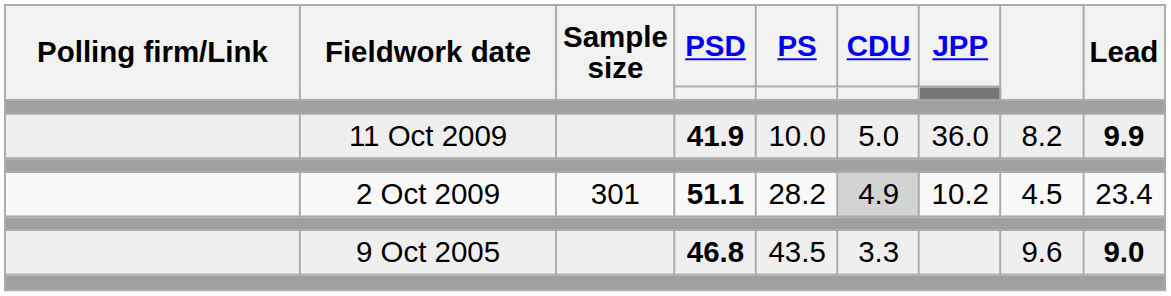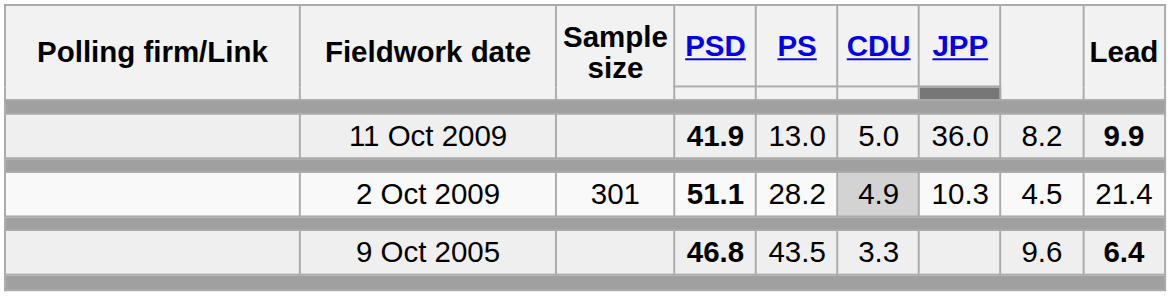(797, 135) 10.0 -> (797, 135) 13.0
(960, 194) 10.2 -> (960, 194) 10.3
(1124, 194) 23.4 -> (1124, 194) 21.4
(1124, 252) 9.0 -> (1124, 252) 6.4
